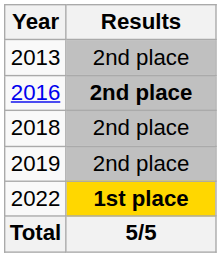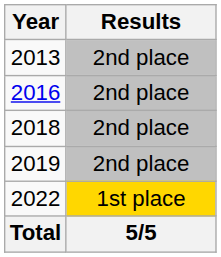(141, 92) bold -> (141, 92) normal
(141, 198) bold -> (141, 198) normal
